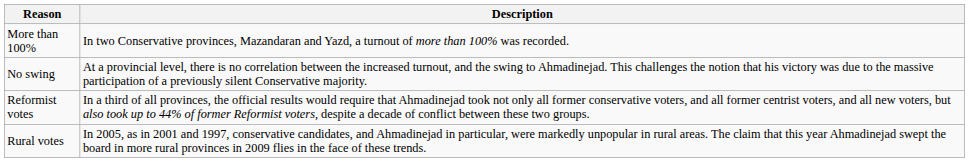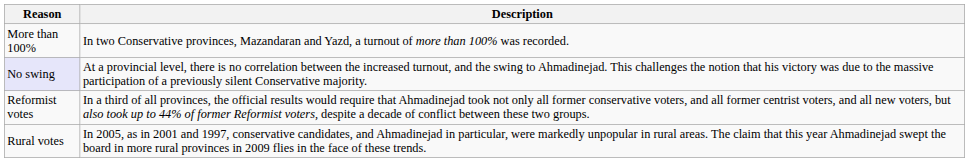(31, 74) no background -> (31, 74) lavender background
